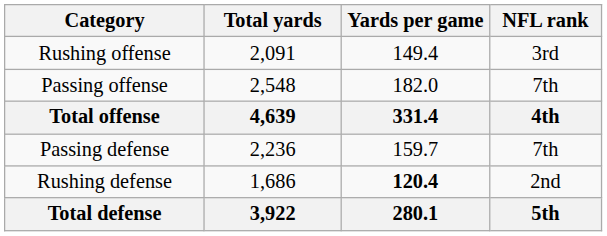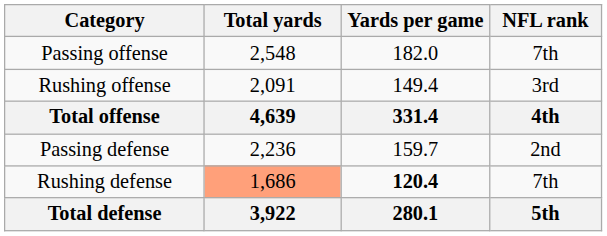rows swapped: (105, 85) <-> (105, 52)
(545, 149) 7th -> (545, 149) 2nd
(273, 181) no background -> (273, 181) lightsalmon background
(545, 181) 2nd -> (545, 181) 7th
